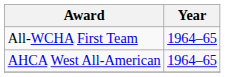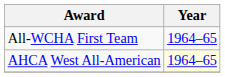(192, 60) no background -> (192, 60) lightyellow background
